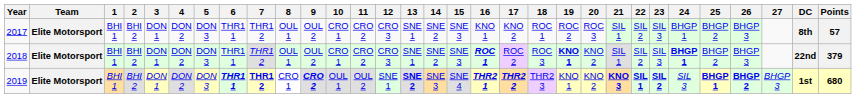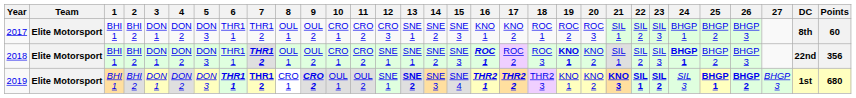(835, 31) 57 -> (835, 31) 60
(262, 56) normal -> (262, 56) bold
(388, 56) CRO 3 -> (388, 56) SNE 1
(835, 56) 379 -> (835, 56) 356
